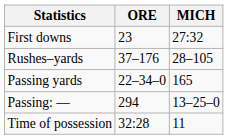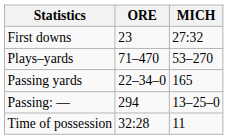+ row: (40, 59)
- row: (45, 59)
